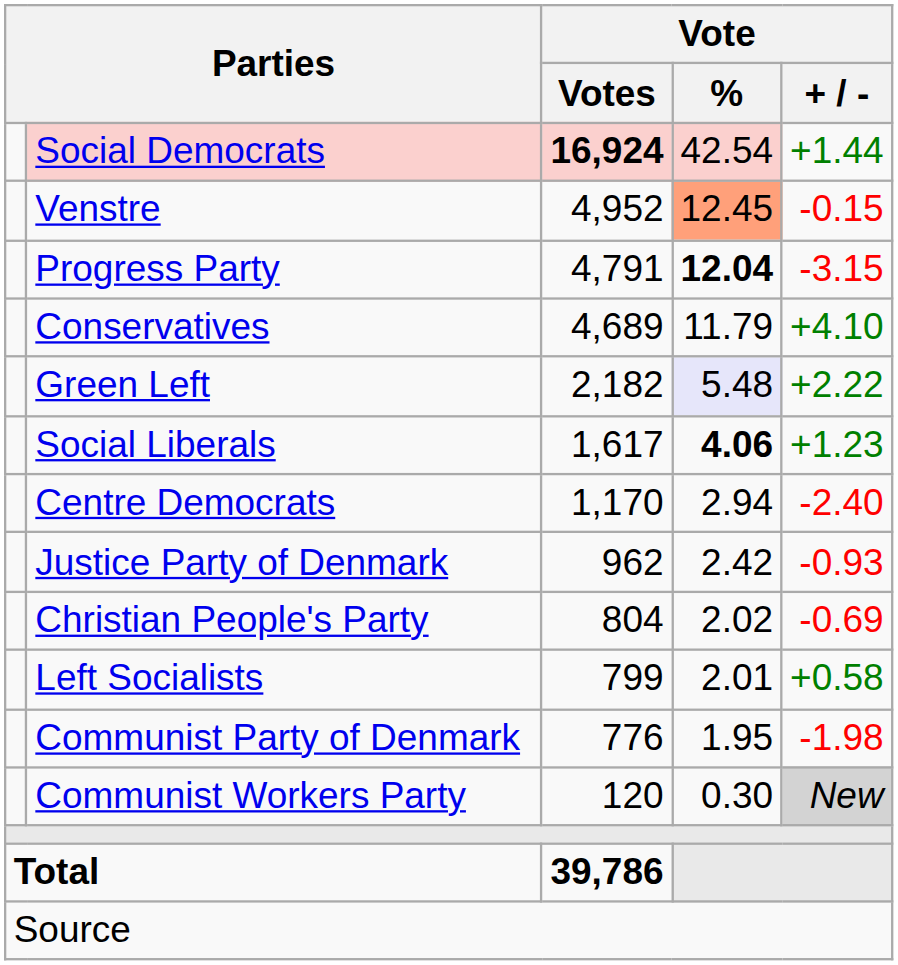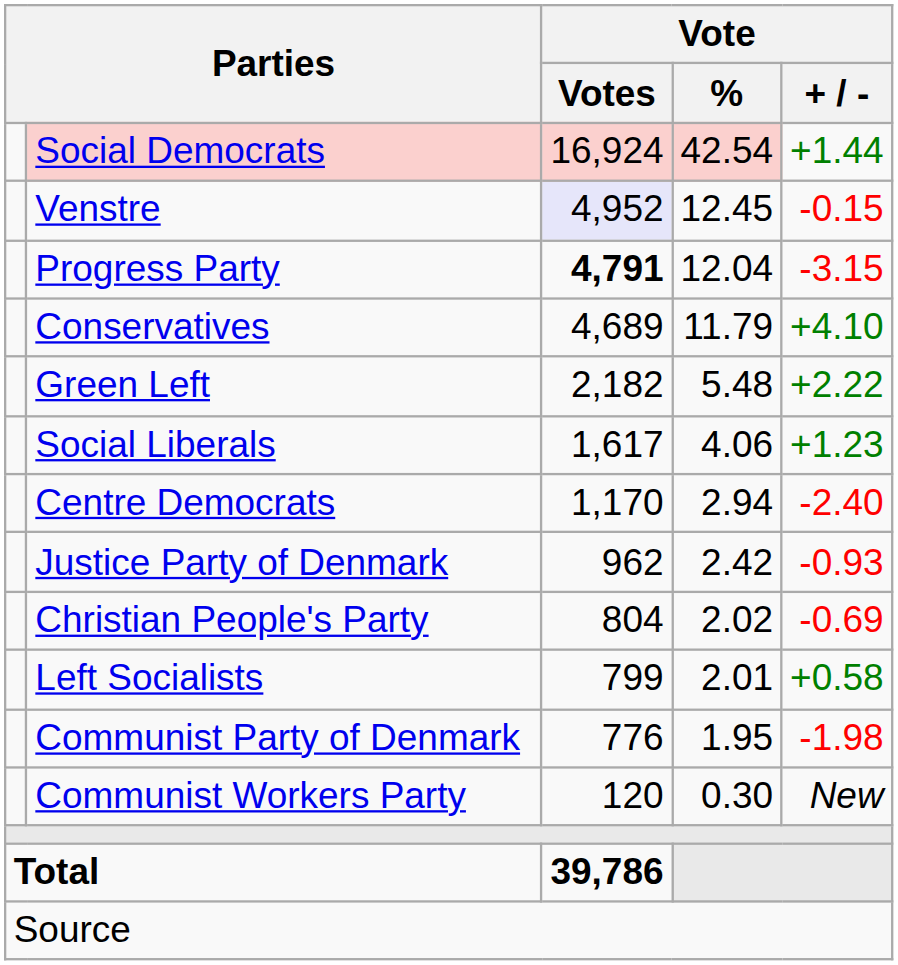(607, 151) bold -> (607, 151) normal
(617, 209) no background -> (617, 209) lavender background
(727, 209) lightsalmon background -> (727, 209) no background
(617, 268) normal -> (617, 268) bold
(727, 268) bold -> (727, 268) normal
(737, 385) lavender background -> (737, 385) no background
(737, 444) bold -> (737, 444) normal
(847, 795) lightgrey background -> (847, 795) no background
